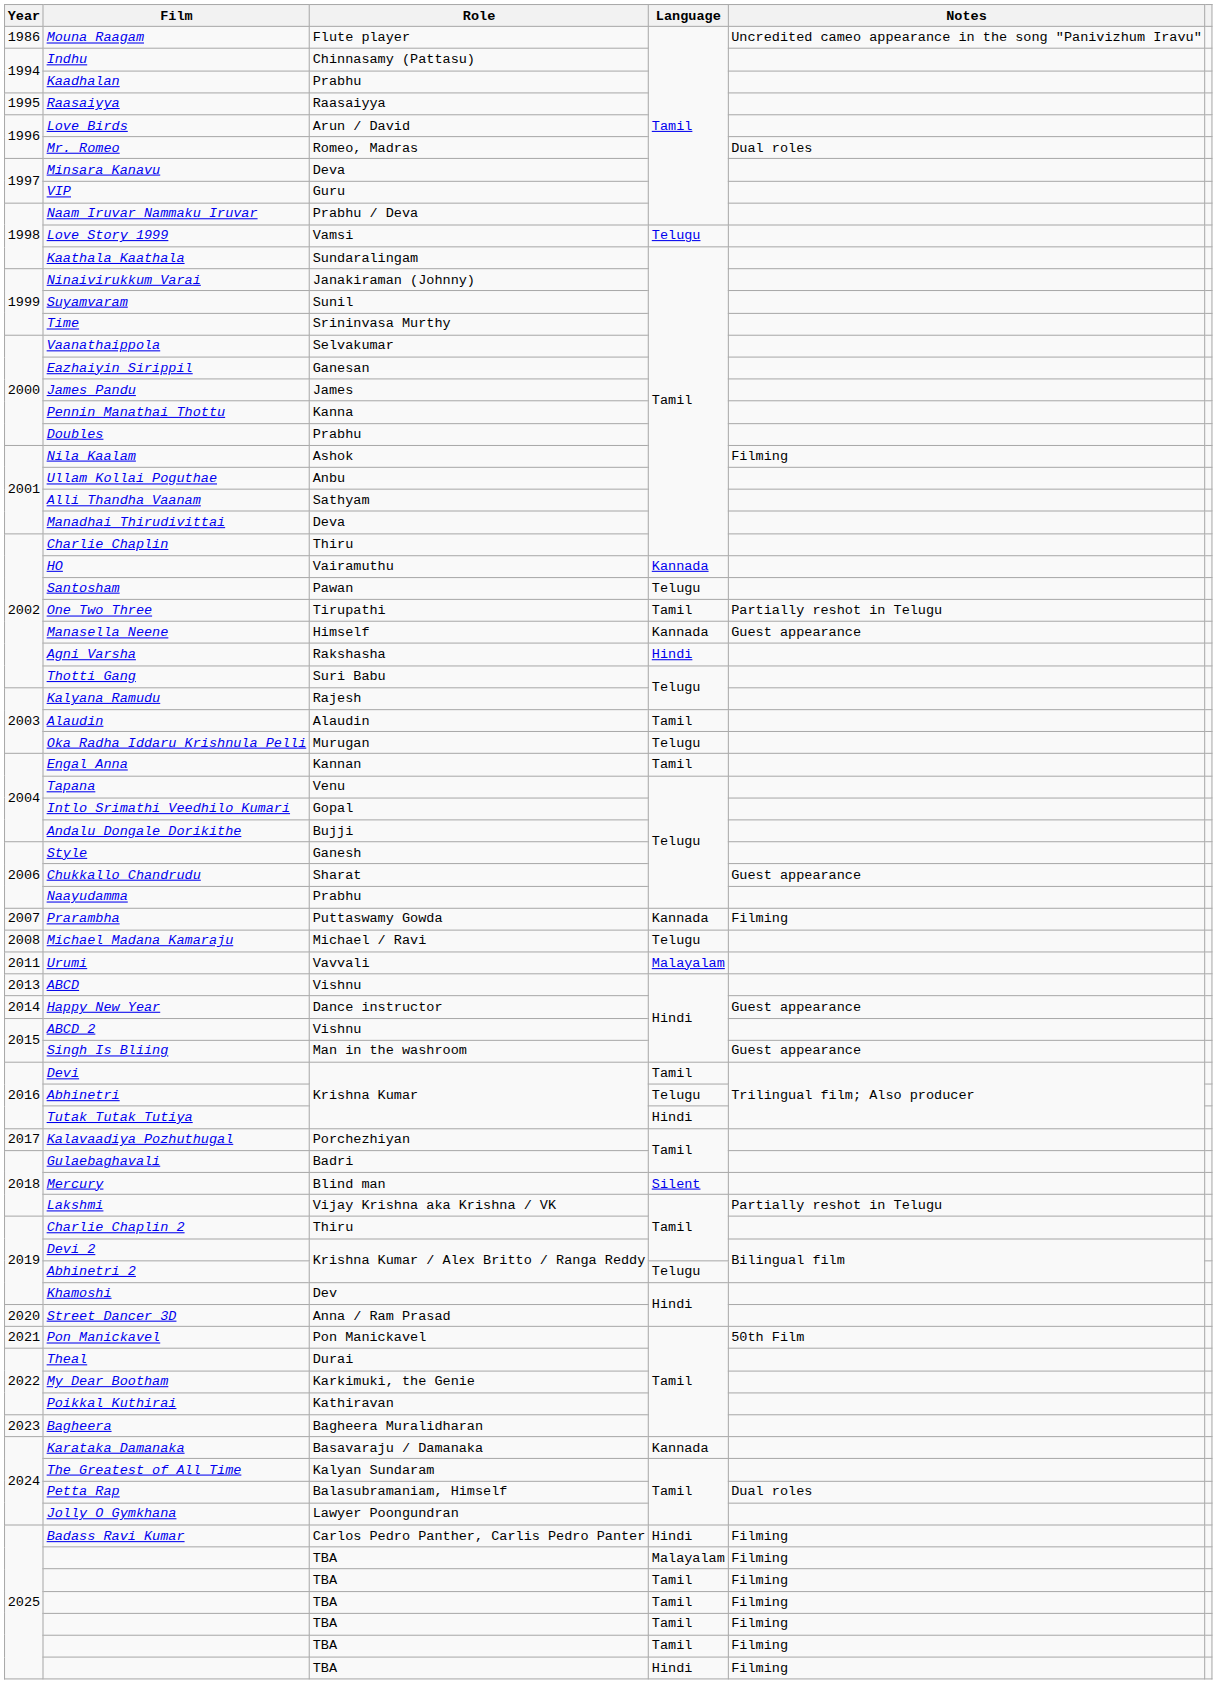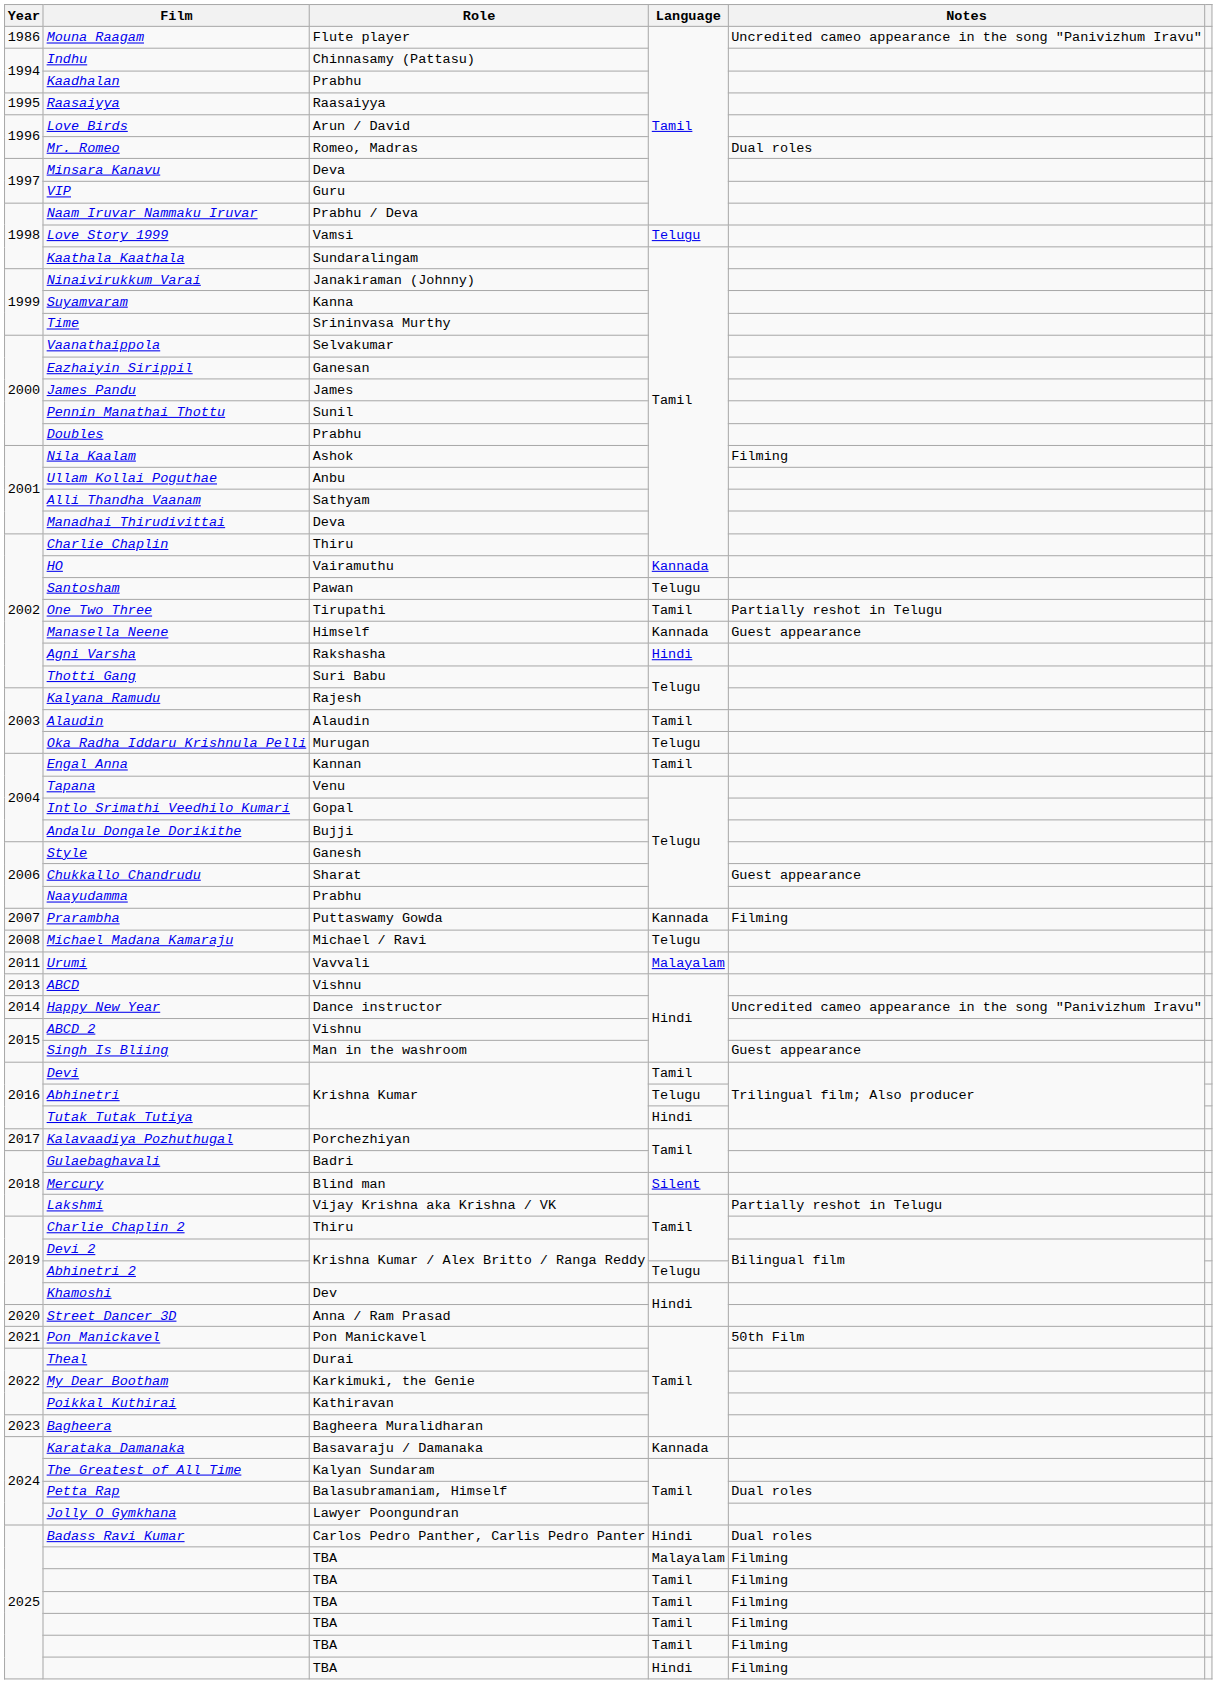(333, 302) Sunil -> (333, 302) Kanna
(333, 412) Kanna -> (333, 412) Sunil
(796, 1007) Guest appearance -> (967, 1007) Uncredited cameo appearance in the song "Panivizhum Iravu"
(760, 1536) Filming -> (772, 1536) Dual roles
